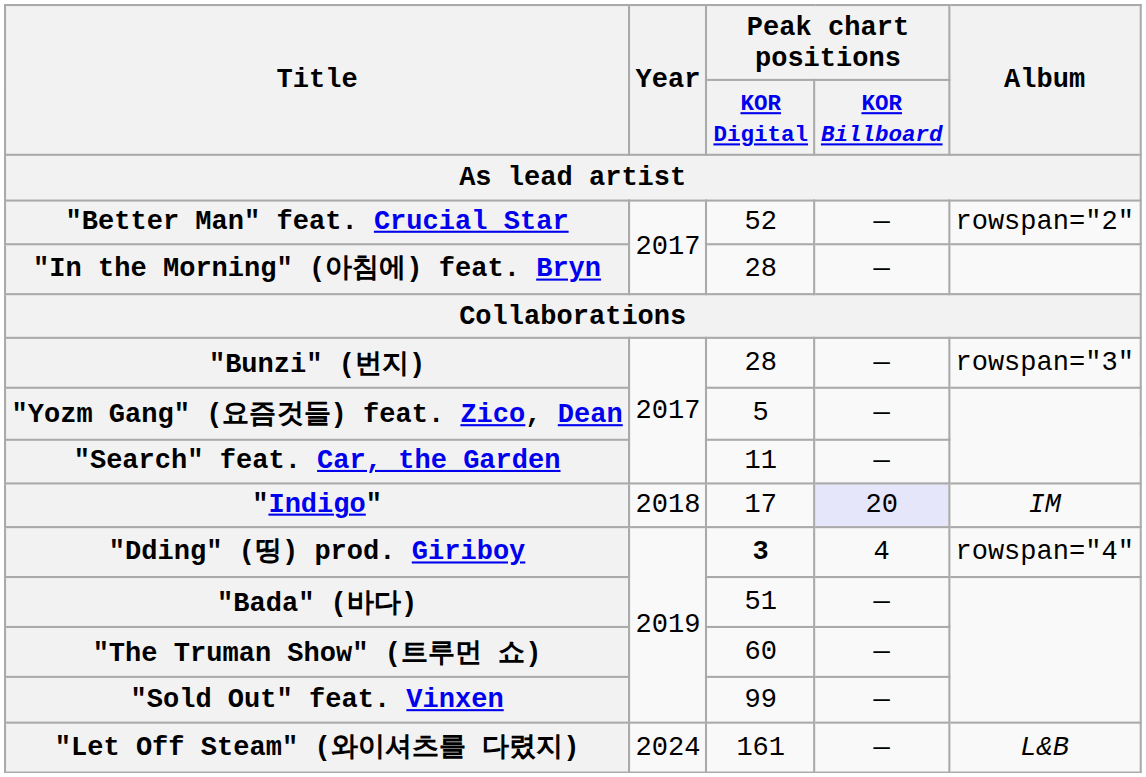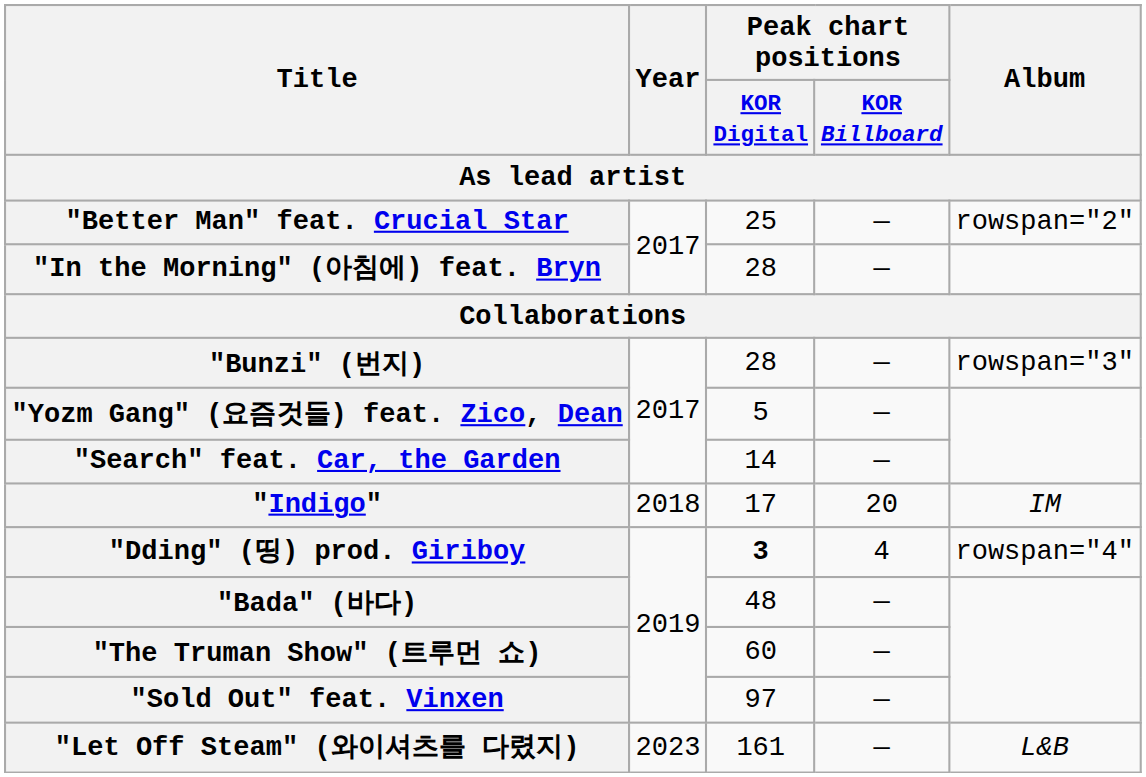(761, 222) 52 -> (761, 222) 25
(761, 461) 11 -> (761, 461) 14
(882, 505) lavender background -> (882, 505) no background
(761, 602) 51 -> (761, 602) 48
(761, 700) 99 -> (761, 700) 97
(668, 747) 2024 -> (668, 747) 2023
